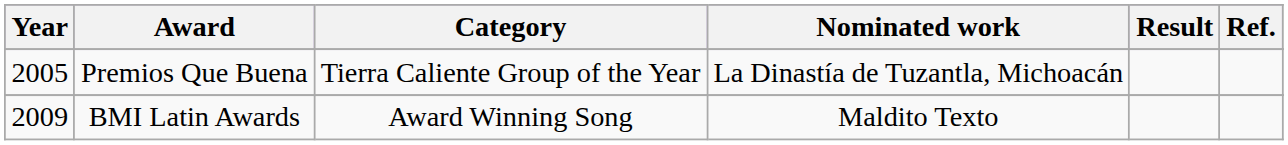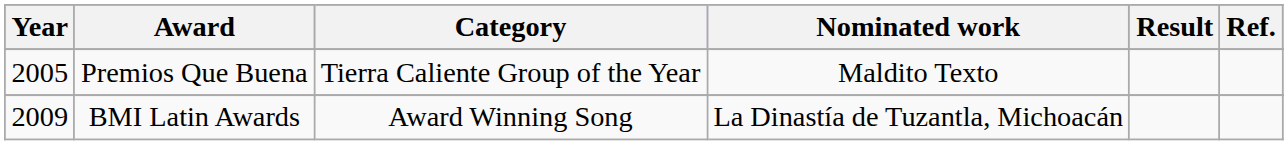(918, 71) La Dinastía de Tuzantla, Michoacán -> (918, 71) Maldito Texto
(918, 116) Maldito Texto -> (918, 116) La Dinastía de Tuzantla, Michoacán
